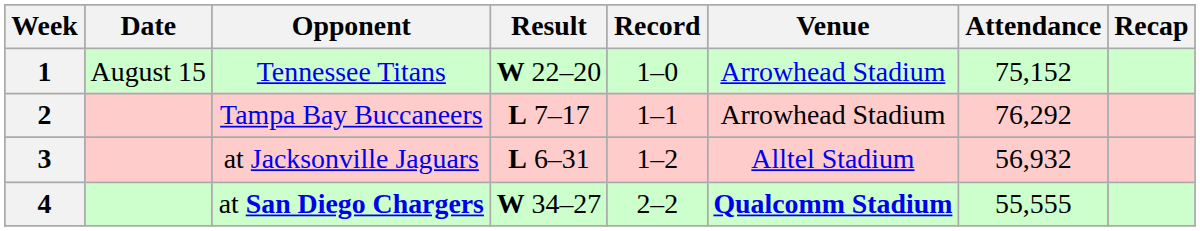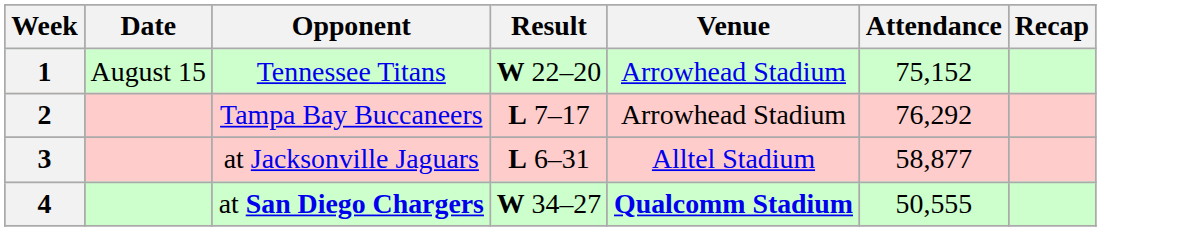- column: (657, 26)
(1033, 159) 56,932 -> (934, 159) 58,877
(1033, 203) 55,555 -> (934, 203) 50,555
